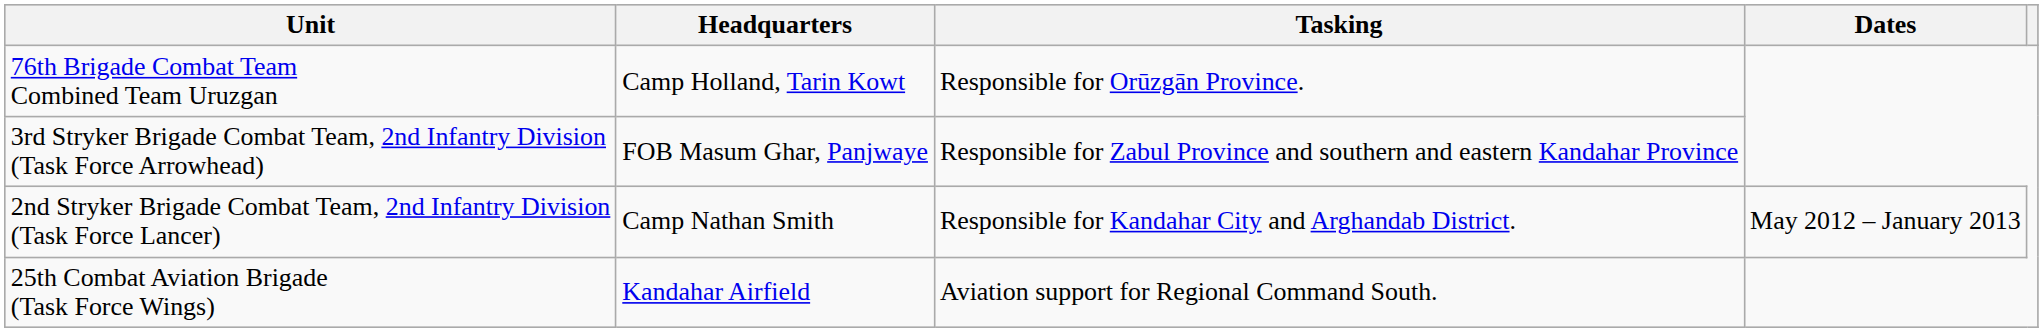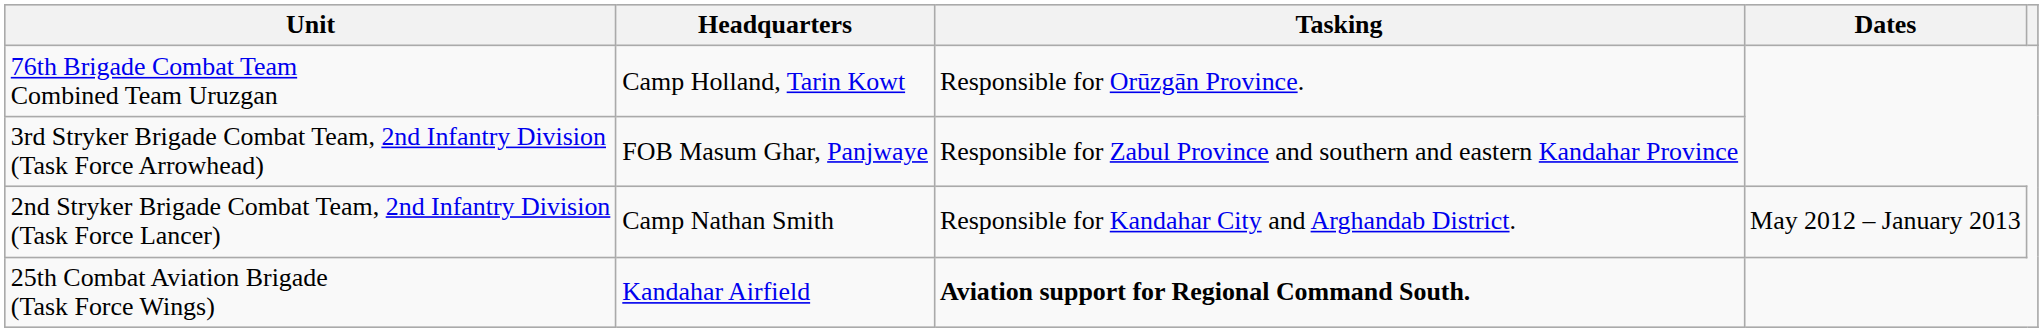(1189, 291) normal -> (1205, 291) bold
